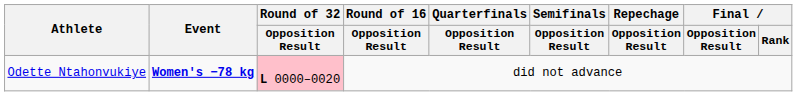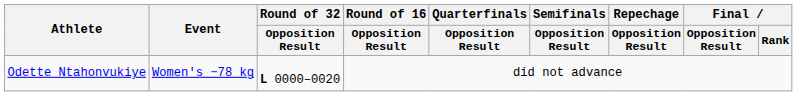(203, 73) bold -> (203, 73) normal
(300, 80) pink background -> (300, 80) no background
